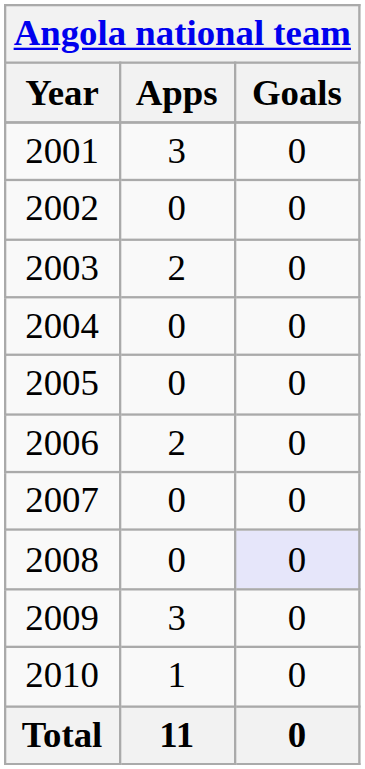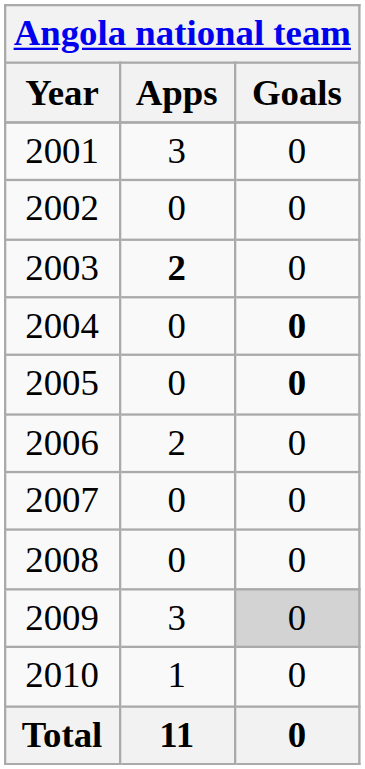(177, 267) normal -> (177, 267) bold
(297, 325) normal -> (297, 325) bold
(297, 383) normal -> (297, 383) bold
(297, 558) lavender background -> (297, 558) no background
(297, 617) no background -> (297, 617) lightgrey background
